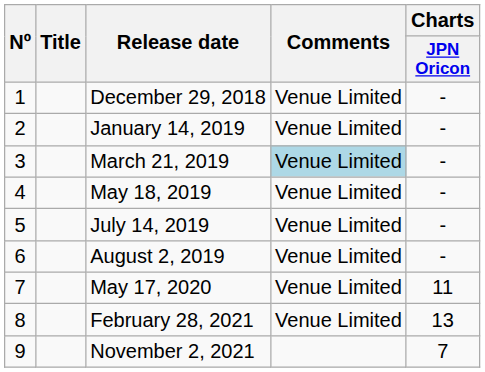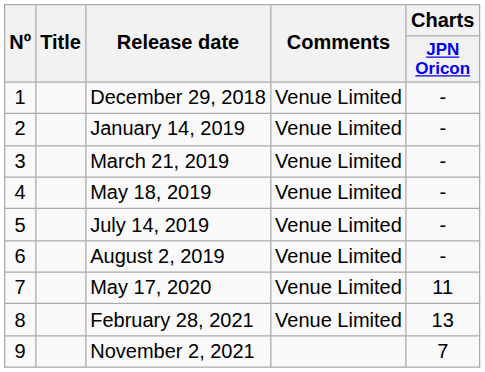(338, 161) lightblue background -> (338, 161) no background
